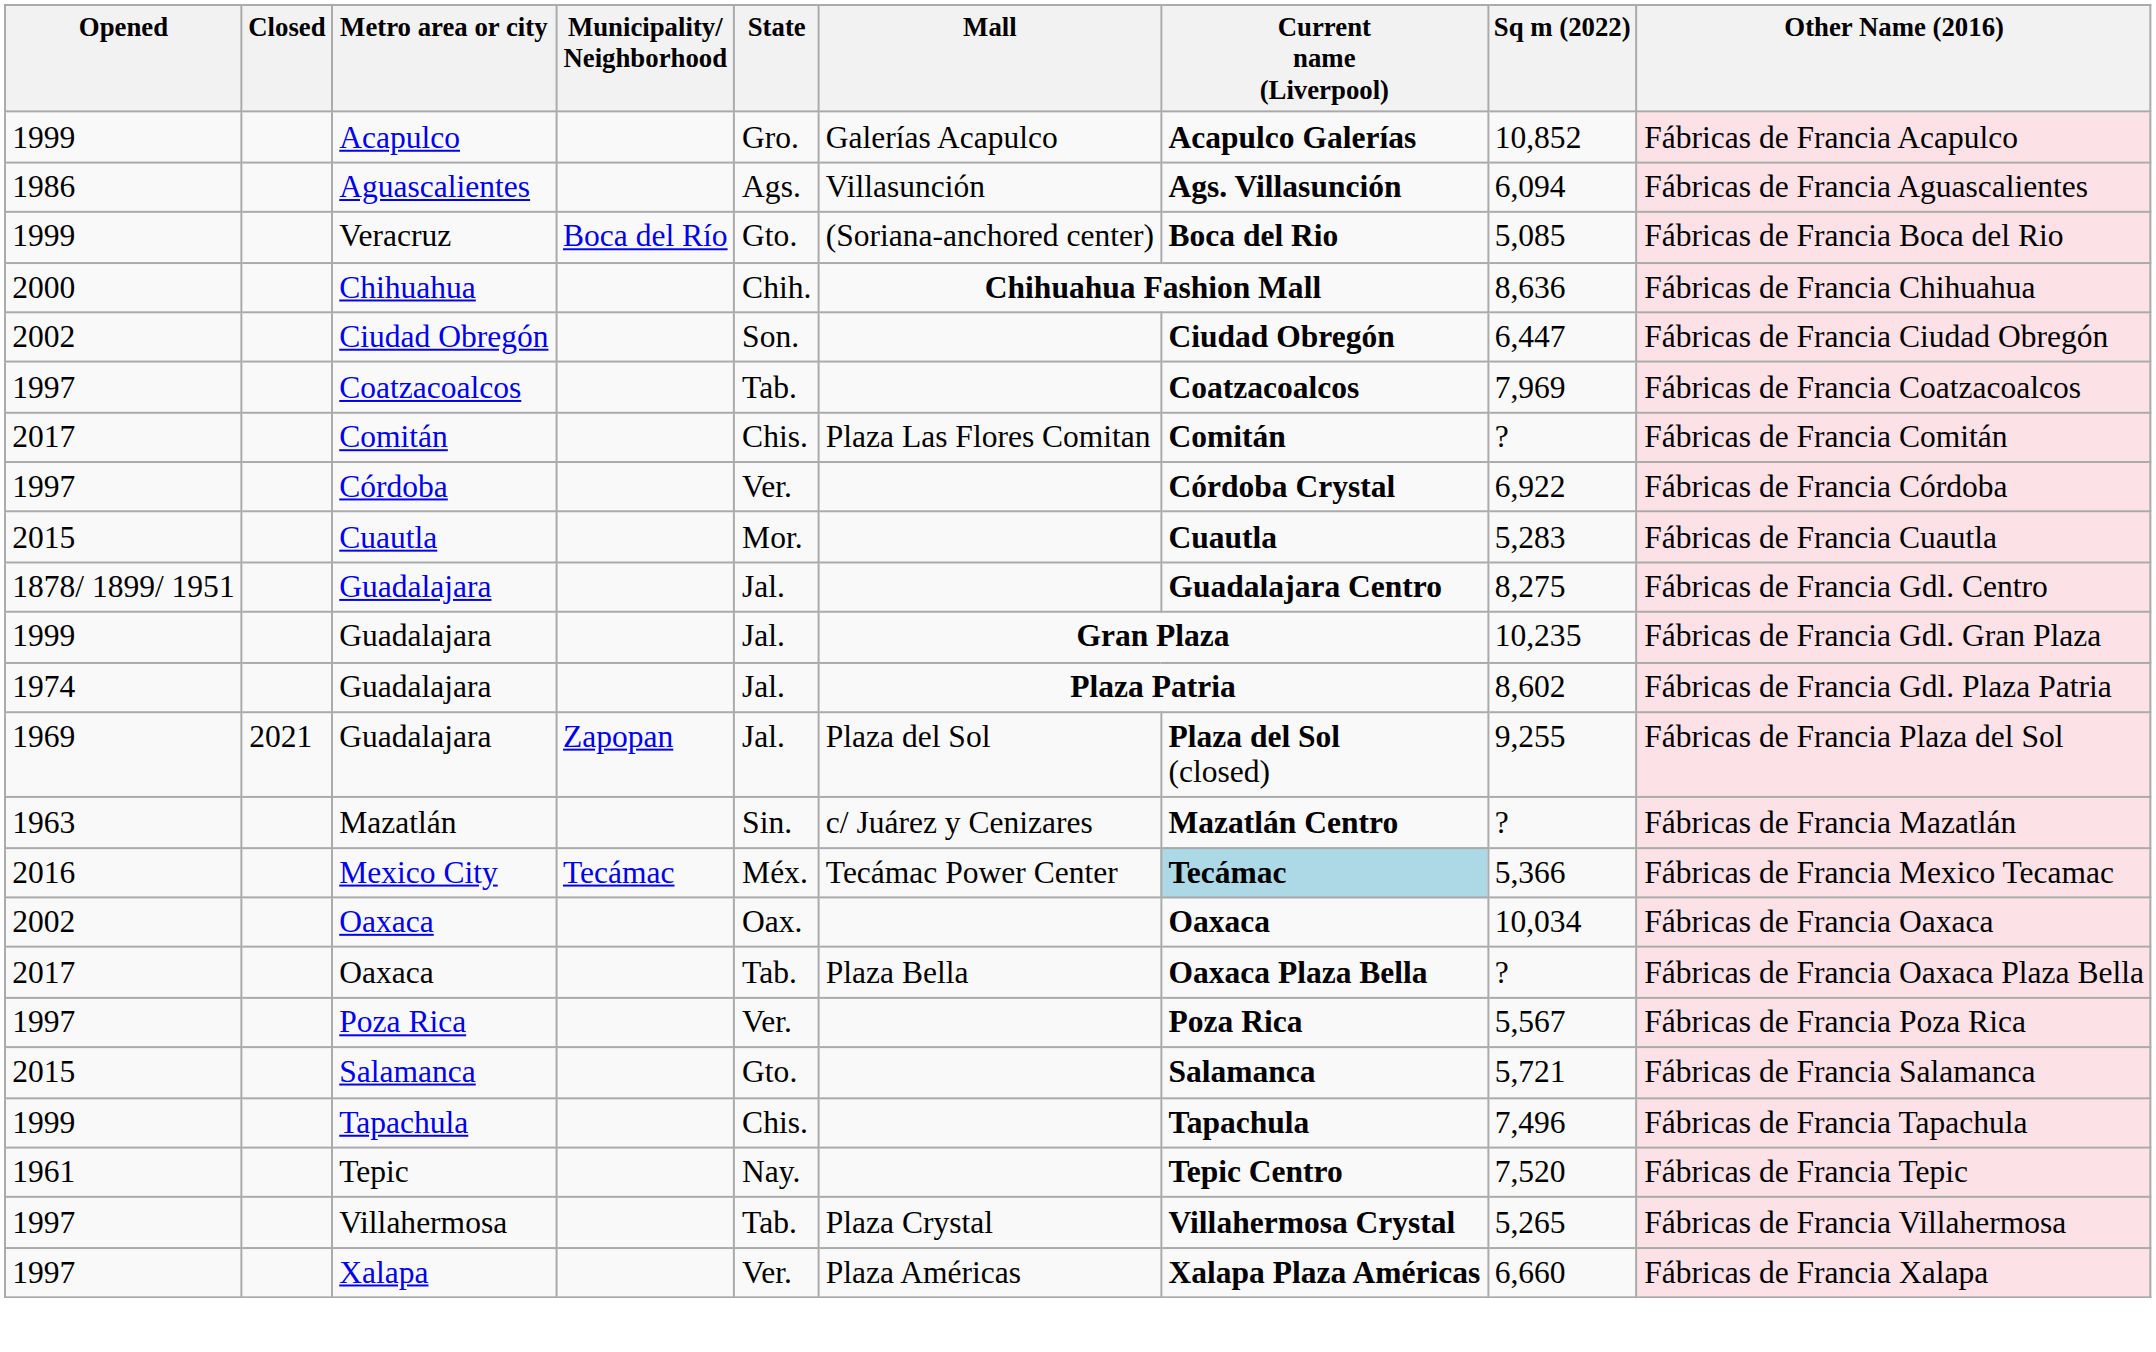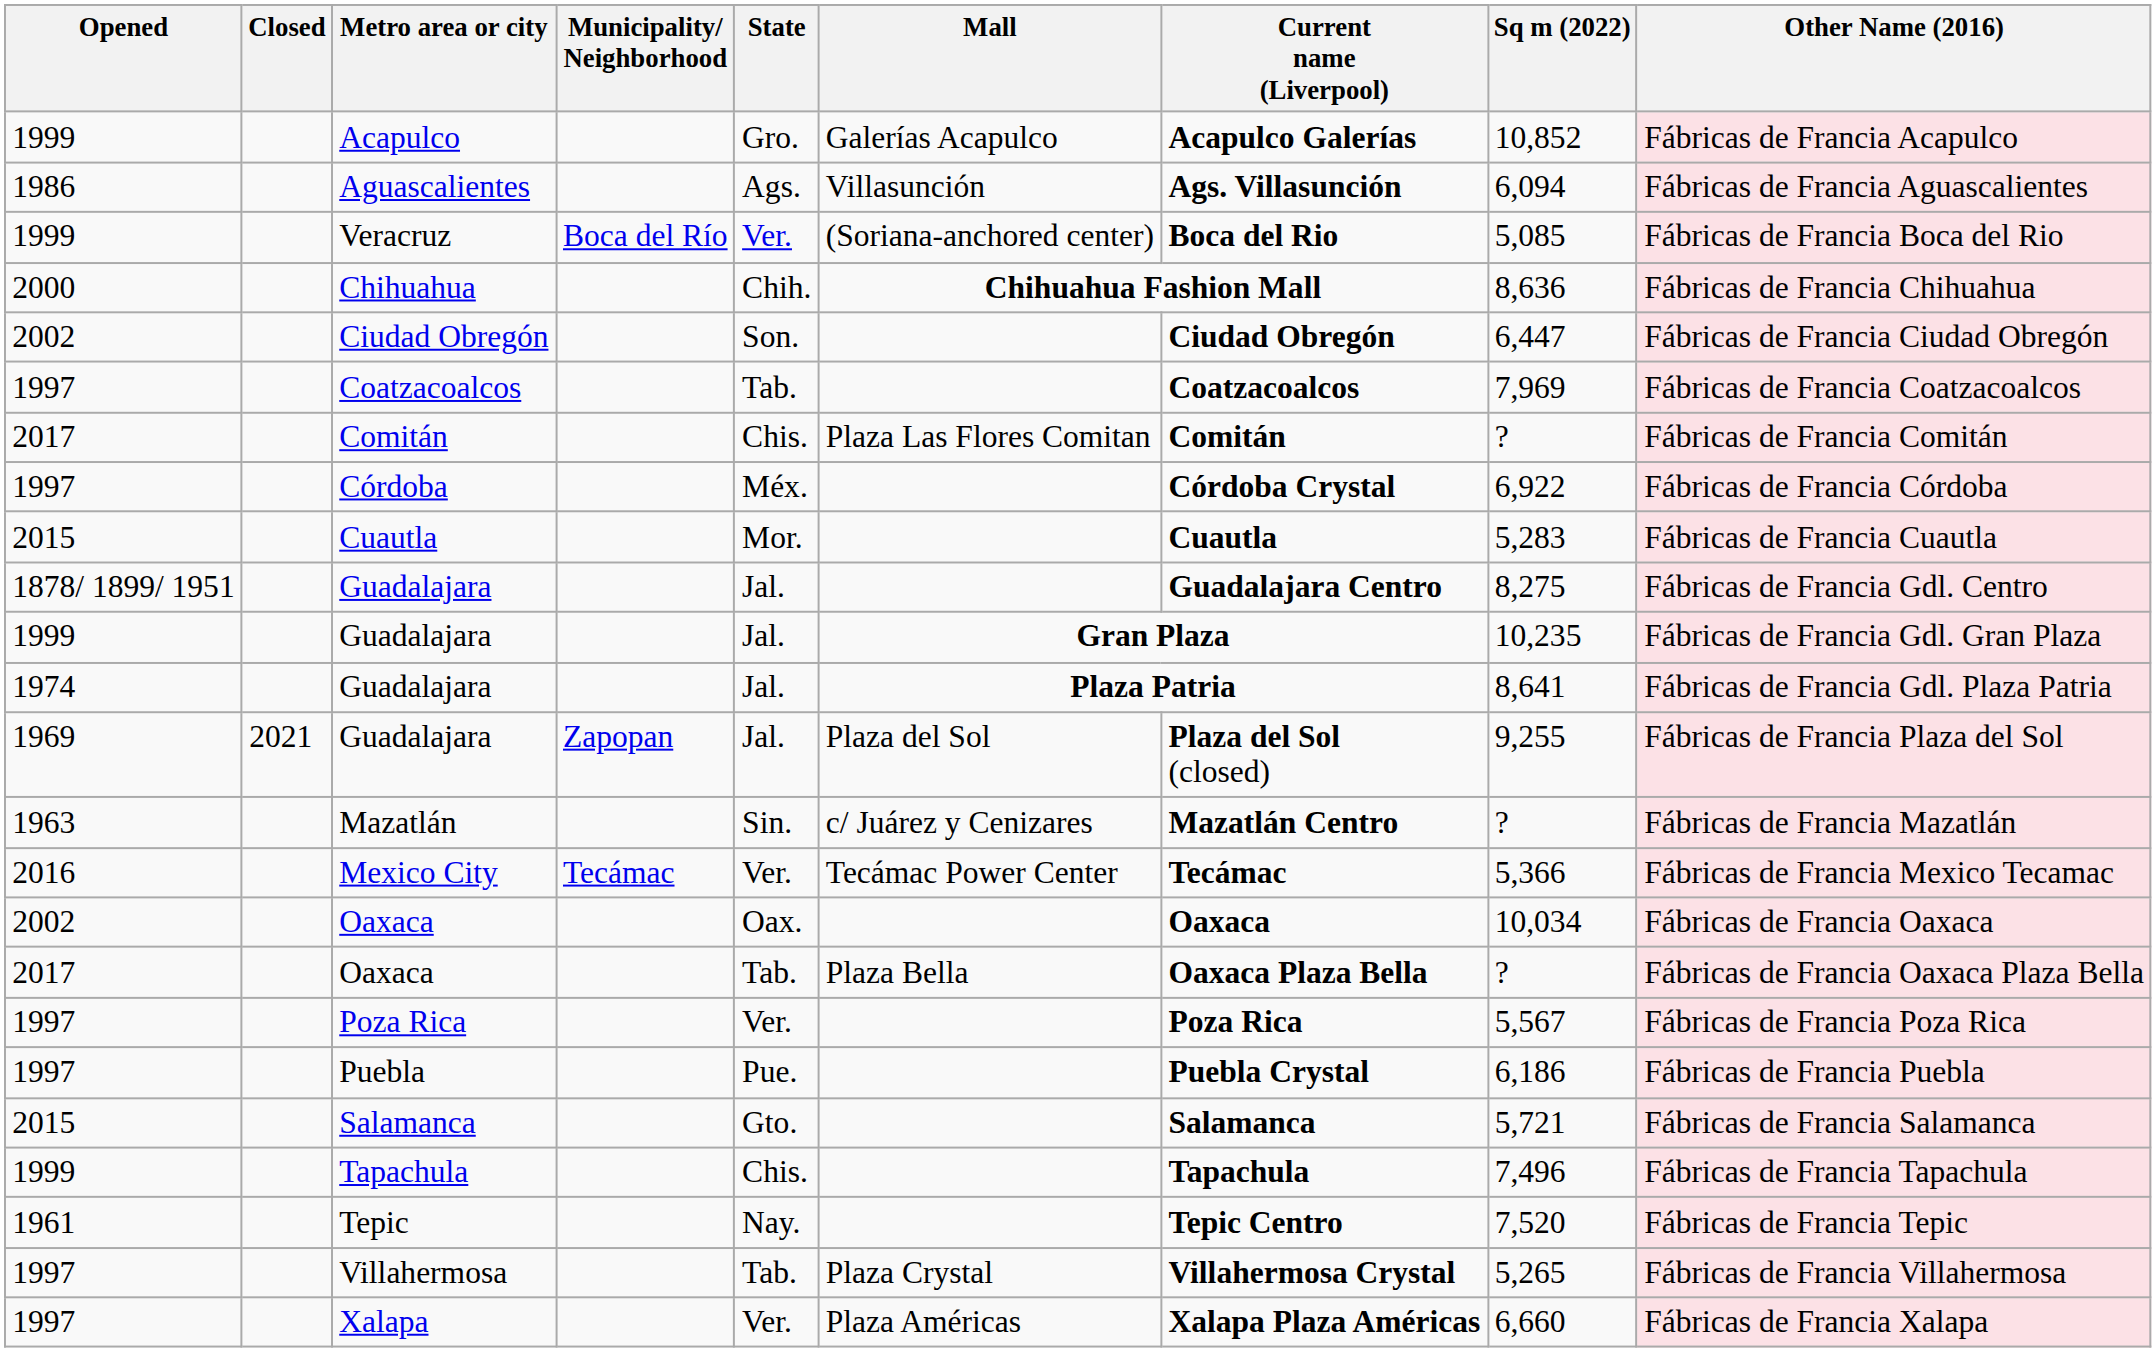(770, 236) Gto. -> (767, 236) Ver.
(767, 486) Ver. -> (775, 486) Méx.
(1530, 686) 8,602 -> (1530, 686) 8,641
(775, 872) Méx. -> (767, 872) Ver.
(1227, 872) lightblue background -> (1227, 872) no background
+ row: (44, 1071)
